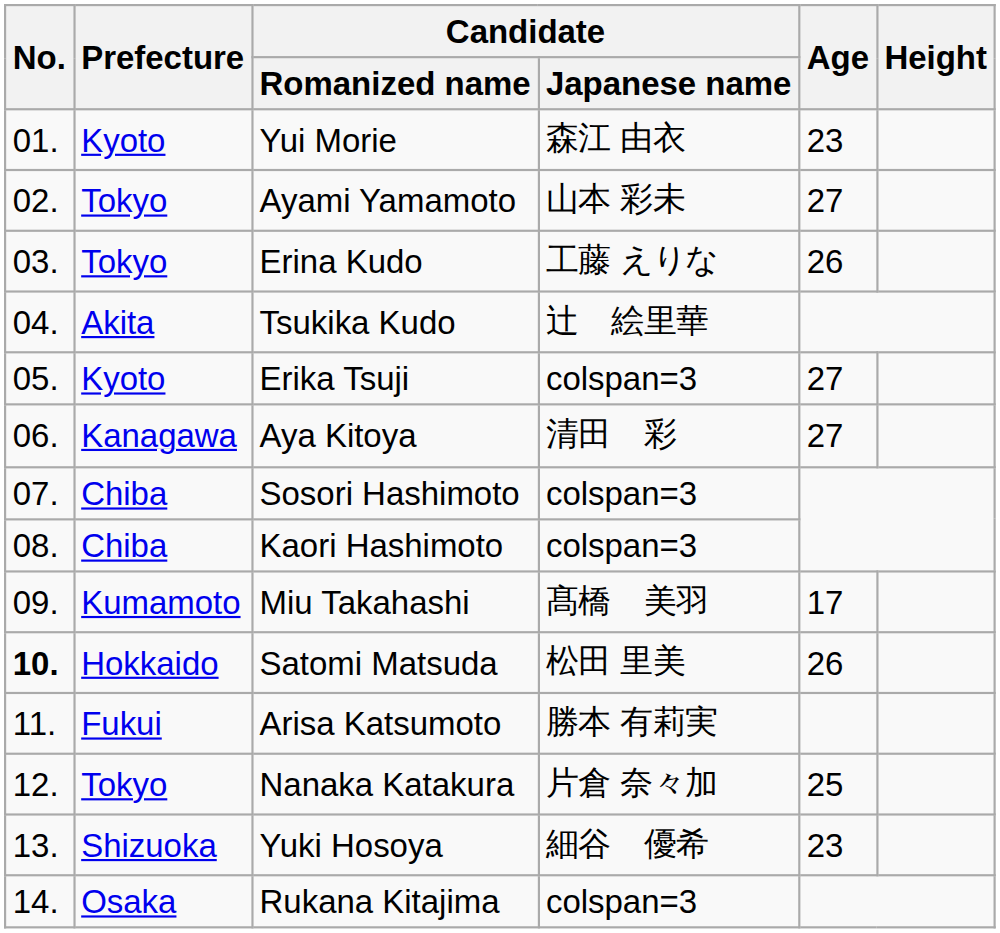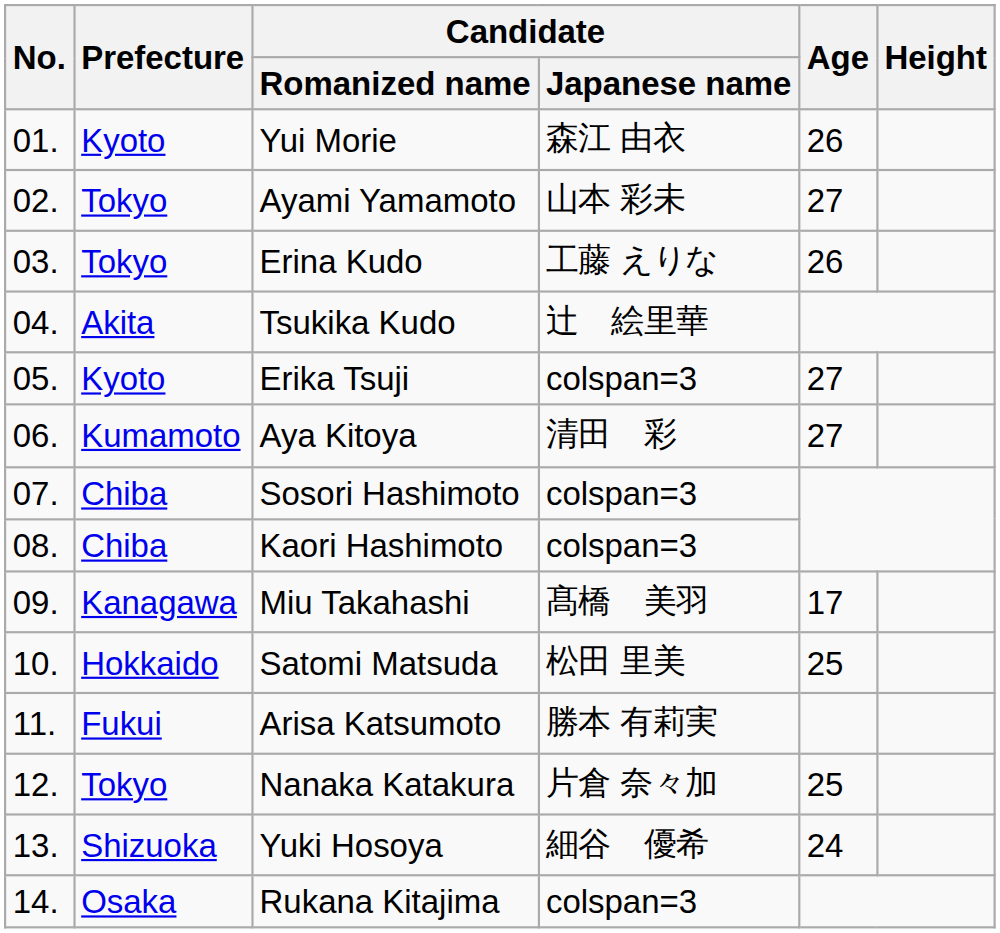(825, 140) 23 -> (825, 140) 26
(159, 436) Kanagawa -> (161, 436) Kumamoto
(161, 601) Kumamoto -> (159, 601) Kanagawa
(36, 662) bold -> (36, 662) normal
(825, 662) 26 -> (825, 662) 25
(825, 845) 23 -> (825, 845) 24
